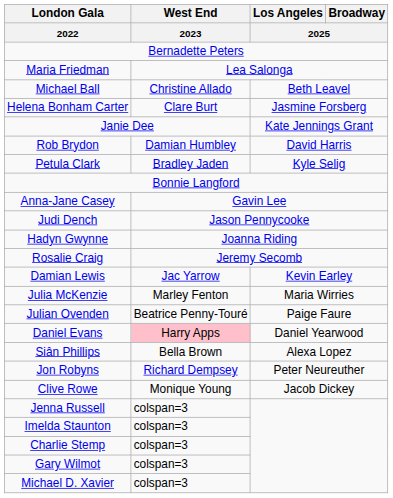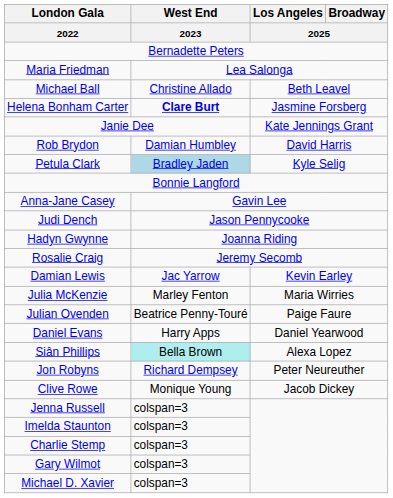(191, 107) normal -> (191, 107) bold
(191, 164) no background -> (191, 164) lightblue background
(191, 333) pink background -> (191, 333) no background
(191, 351) no background -> (191, 351) paleturquoise background
